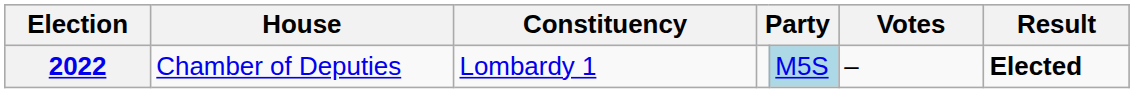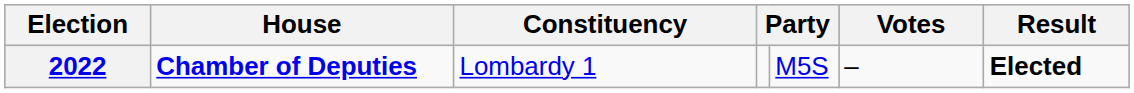(279, 66) normal -> (287, 66) bold
(802, 66) lightblue background -> (802, 66) no background
